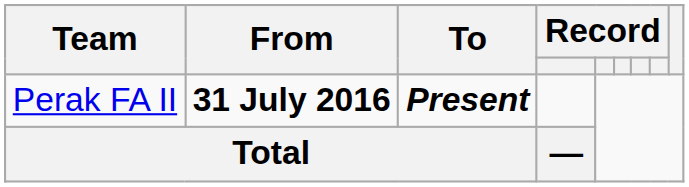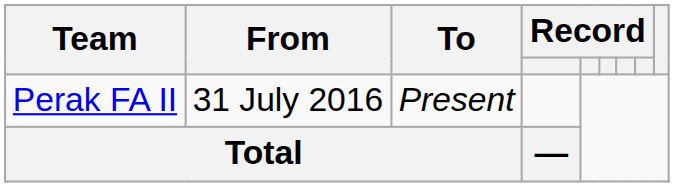(292, 99) bold -> (288, 99) normal
(468, 99) bold -> (457, 99) normal
